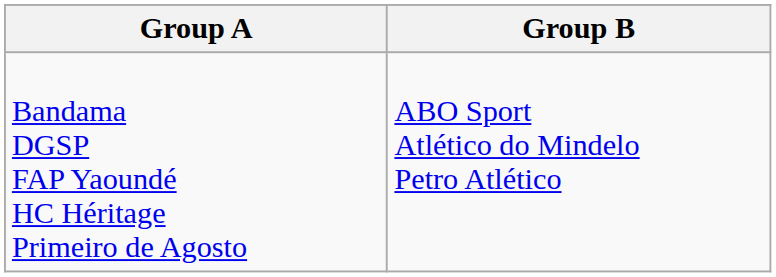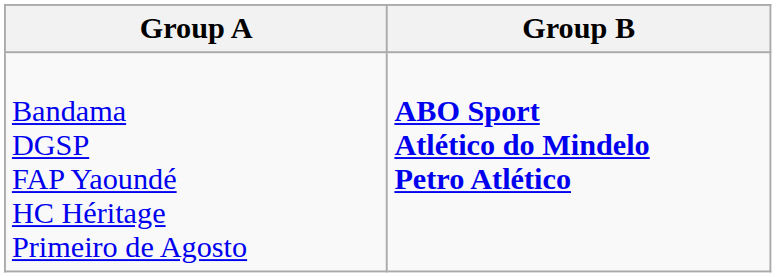(517, 144) normal -> (522, 144) bold
